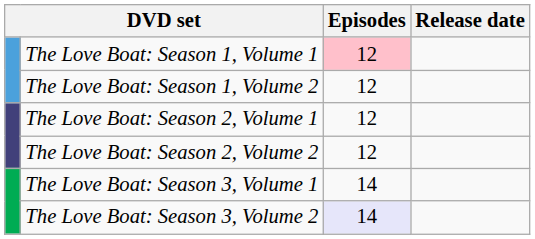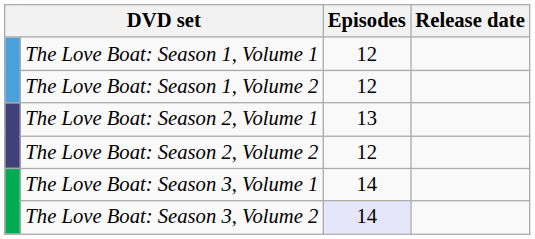(367, 53) pink background -> (367, 53) no background
(367, 119) 12 -> (367, 119) 13
